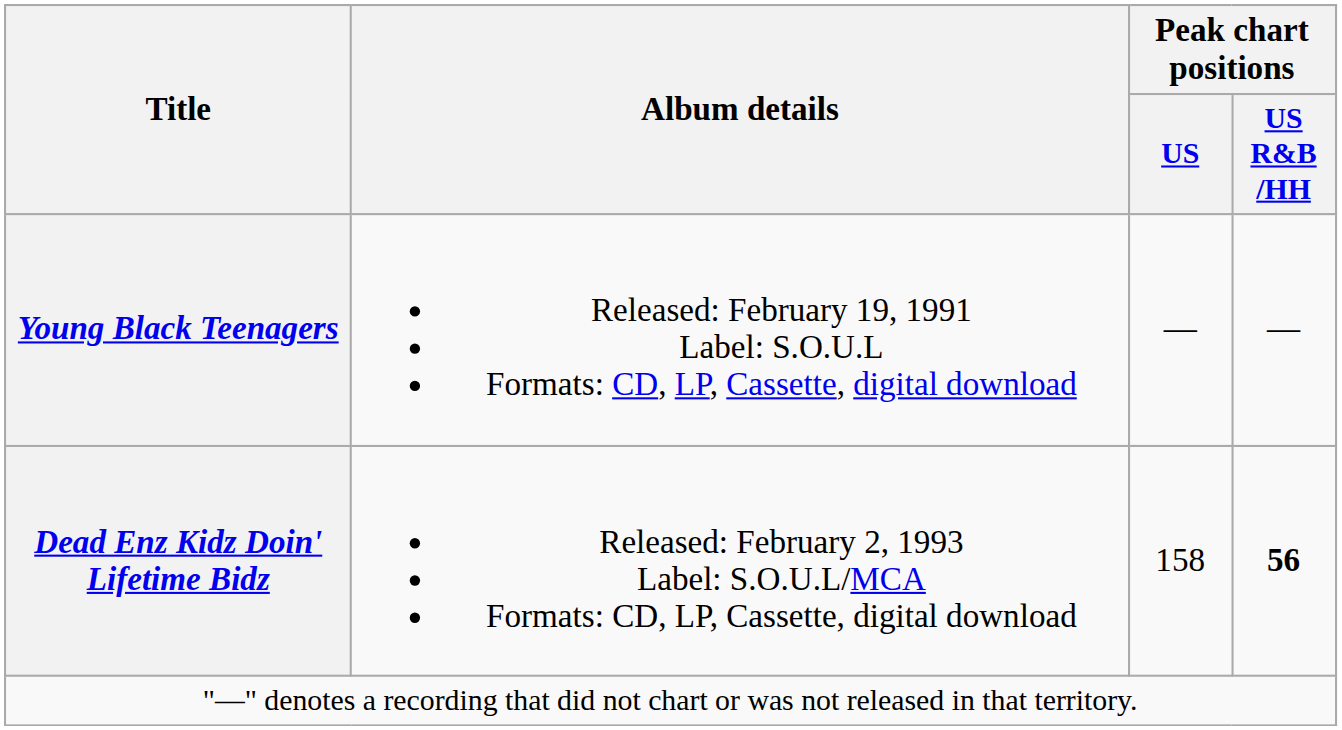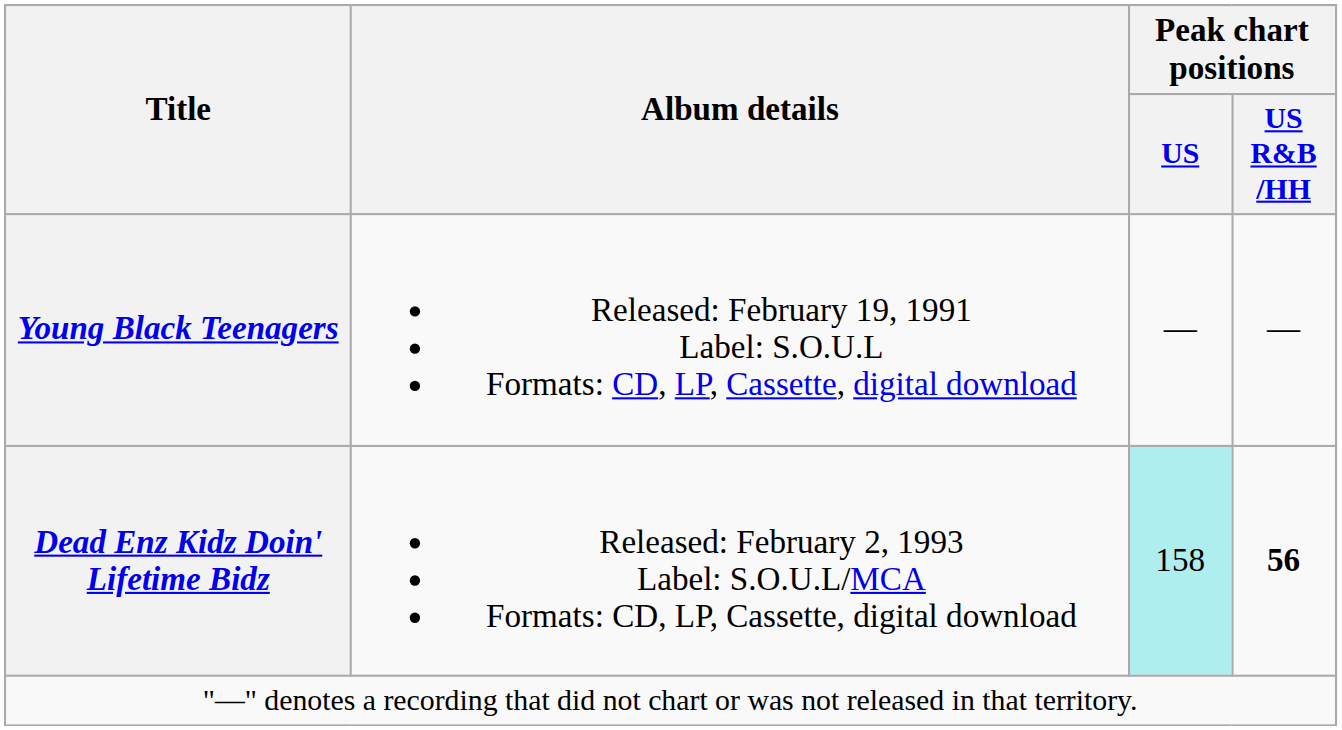(1180, 559) no background -> (1180, 559) paleturquoise background
